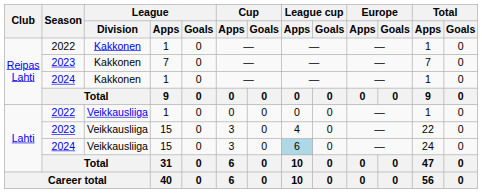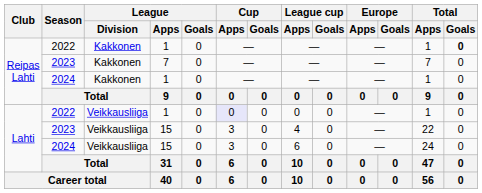(461, 46) normal -> (461, 46) bold
(232, 113) no background -> (232, 113) lavender background
(297, 146) lightblue background -> (297, 146) no background
